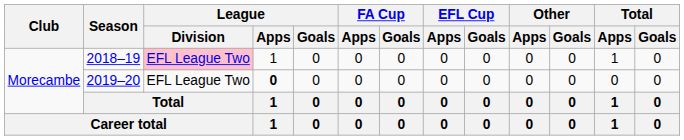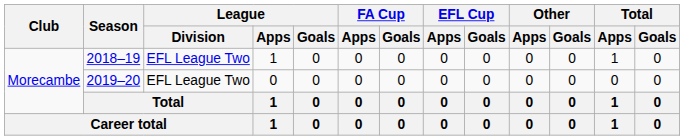(198, 59) pink background -> (198, 59) no background
(273, 80) bold -> (273, 80) normal
